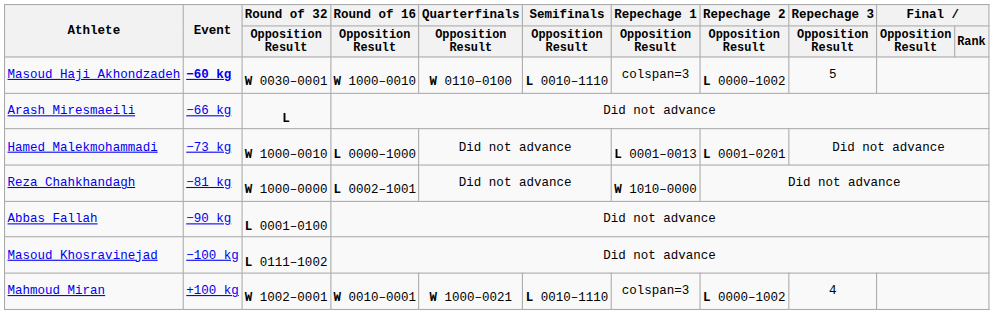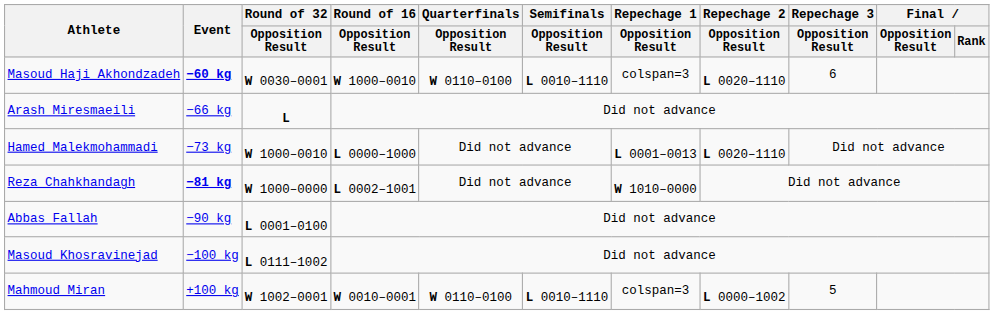(744, 82) L 0000–1002 -> (744, 82) L 0020–1110
(833, 75) 5 -> (833, 75) 6
(744, 154) L 0001–0201 -> (744, 154) L 0020–1110
(209, 183) normal -> (209, 183) bold
(471, 298) W 1000–0021 -> (471, 298) W 0110–0100
(833, 291) 4 -> (833, 291) 5
